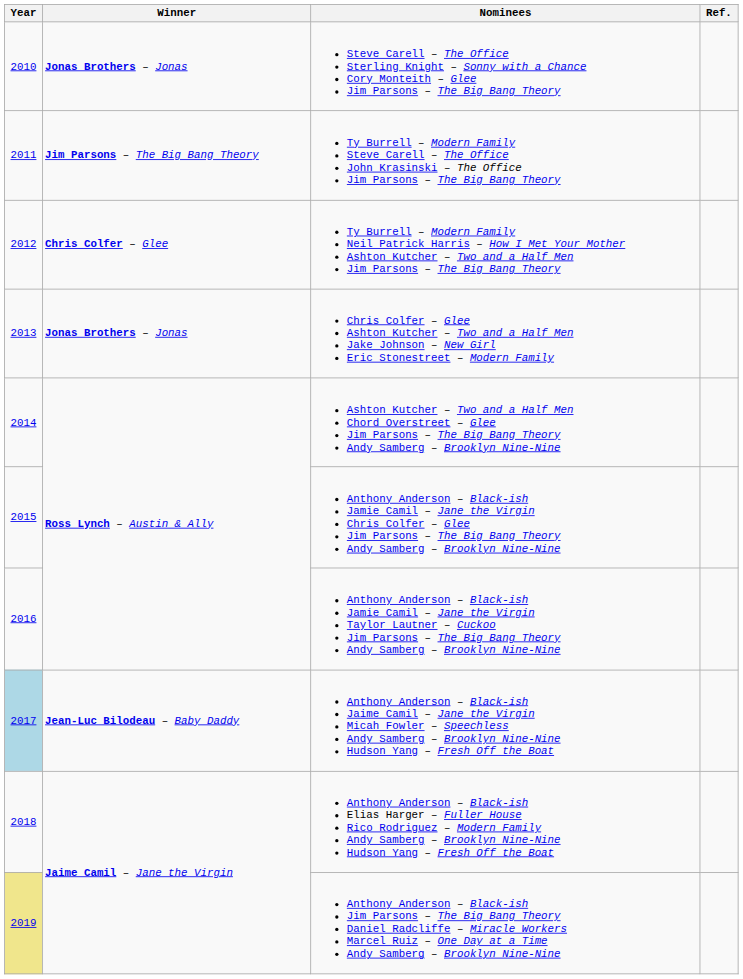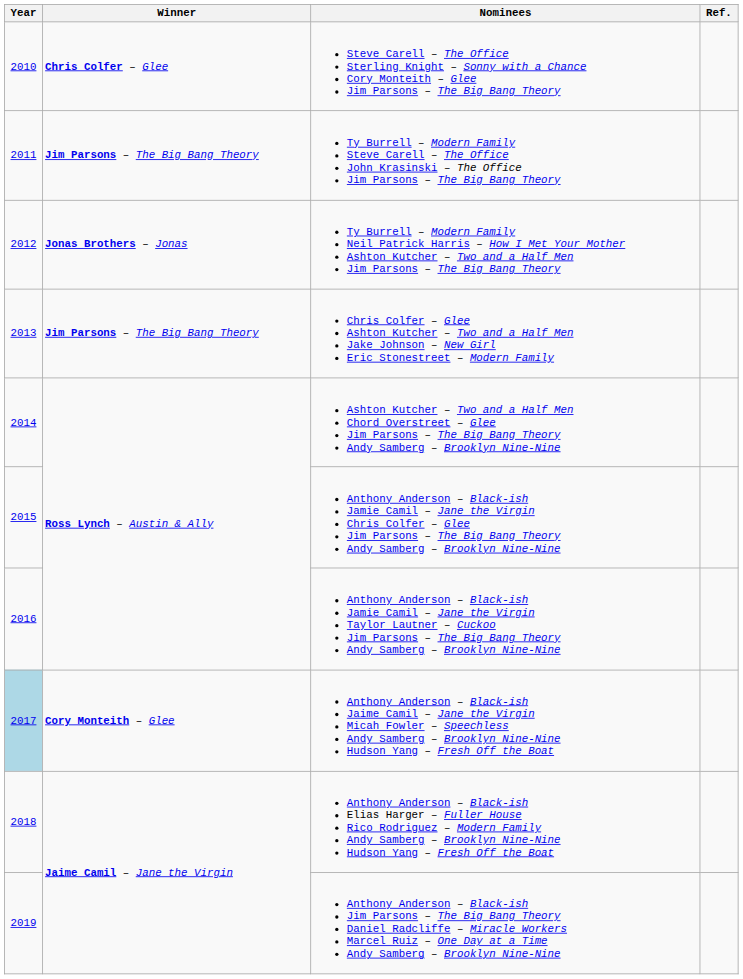(116, 66) Jonas Brothers – Jonas -> (107, 66) Chris Colfer – Glee
(107, 244) Chris Colfer – Glee -> (116, 244) Jonas Brothers – Jonas
(116, 333) Jonas Brothers – Jonas -> (152, 333) Jim Parsons – The Big Bang Theory
(142, 720) Jean-Luc Bilodeau – Baby Daddy -> (110, 720) Cory Monteith – Glee
(23, 923) khaki background -> (23, 923) no background
